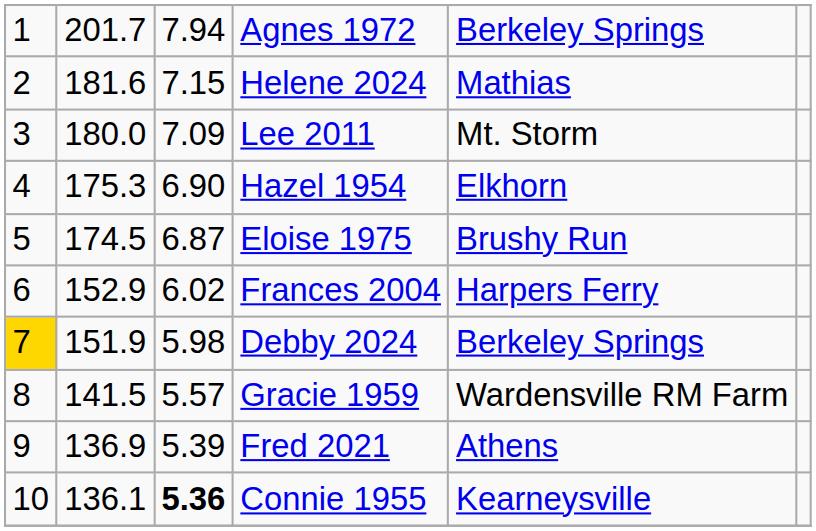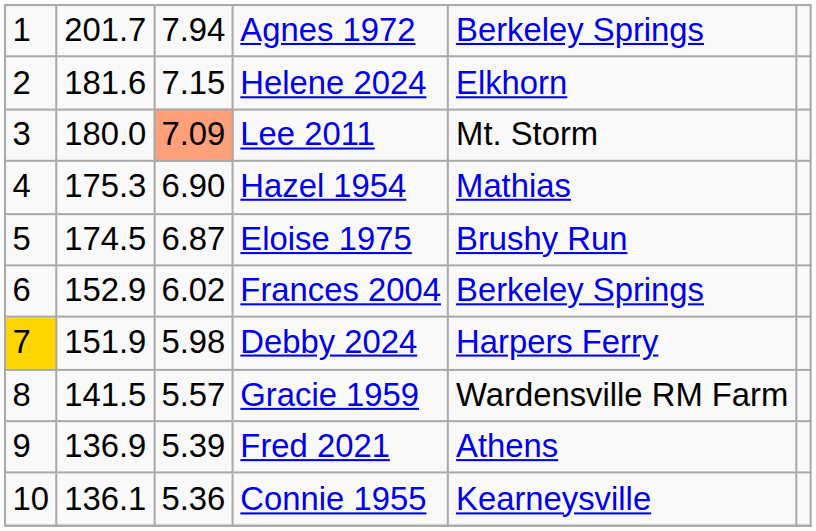(513, 82) Mathias -> (512, 82) Elkhorn
(193, 134) no background -> (193, 134) lightsalmon background
(512, 186) Elkhorn -> (513, 186) Mathias
(557, 290) Harpers Ferry -> (580, 290) Berkeley Springs
(580, 342) Berkeley Springs -> (557, 342) Harpers Ferry
(193, 498) bold -> (193, 498) normal
